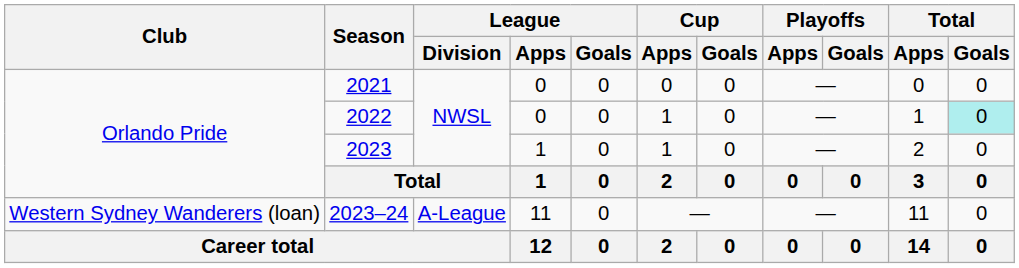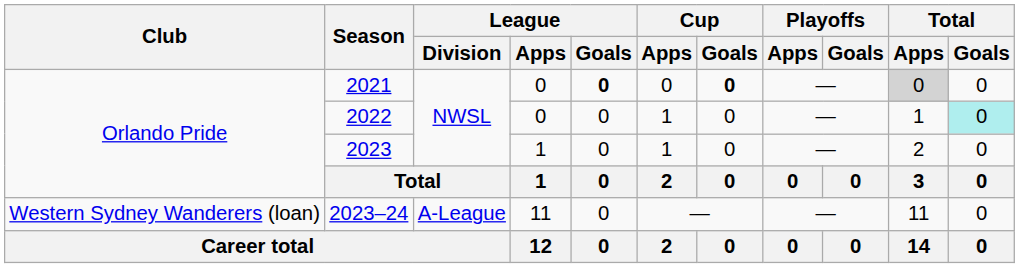(604, 85) normal -> (604, 85) bold
(730, 85) normal -> (730, 85) bold
(919, 85) no background -> (919, 85) lightgrey background
